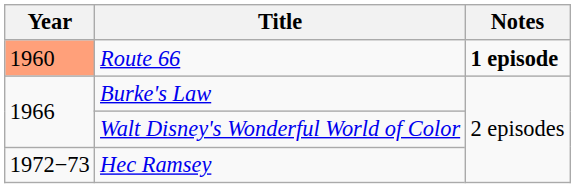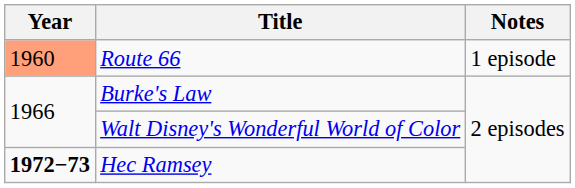(514, 57) bold -> (513, 57) normal
(50, 164) normal -> (50, 164) bold
